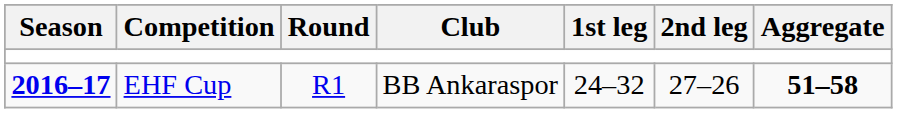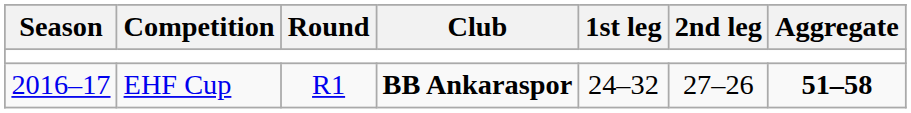(61, 84) bold -> (61, 84) normal
(470, 84) normal -> (477, 84) bold
